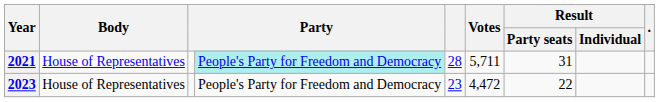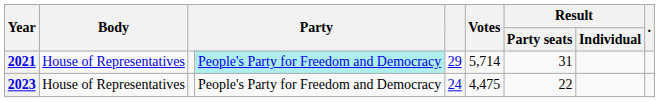(455, 62) 28 -> (455, 62) 29
(485, 62) 5,711 -> (485, 62) 5,714
(455, 85) 23 -> (455, 85) 24
(485, 85) 4,472 -> (485, 85) 4,475
